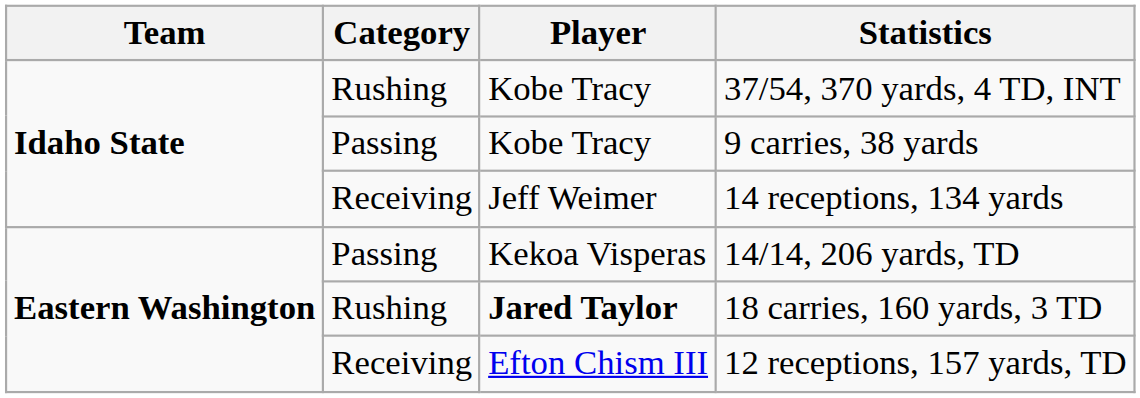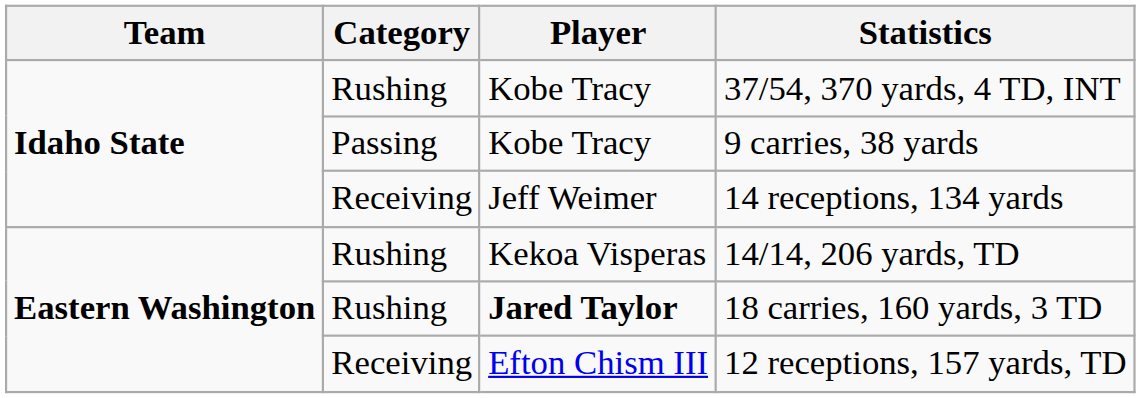(384, 253) Passing -> (389, 253) Rushing
